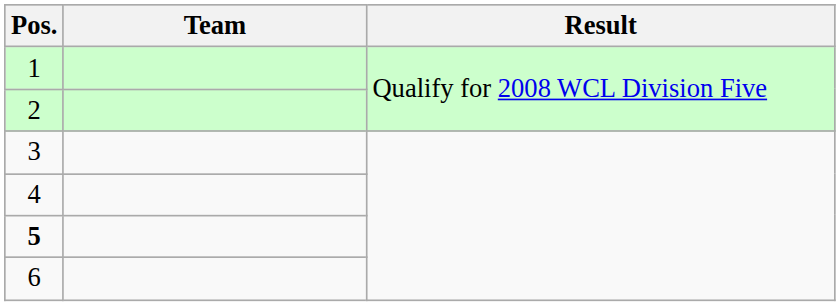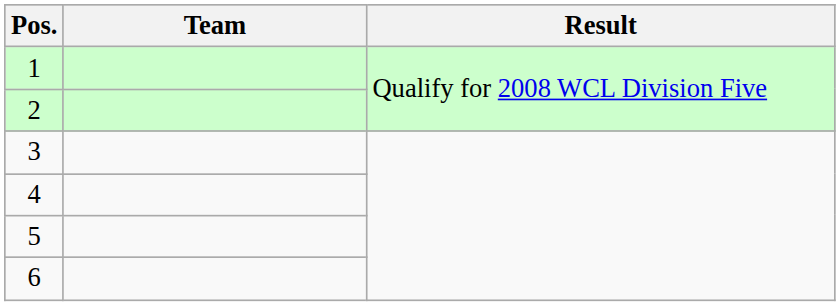(34, 236) bold -> (34, 236) normal
